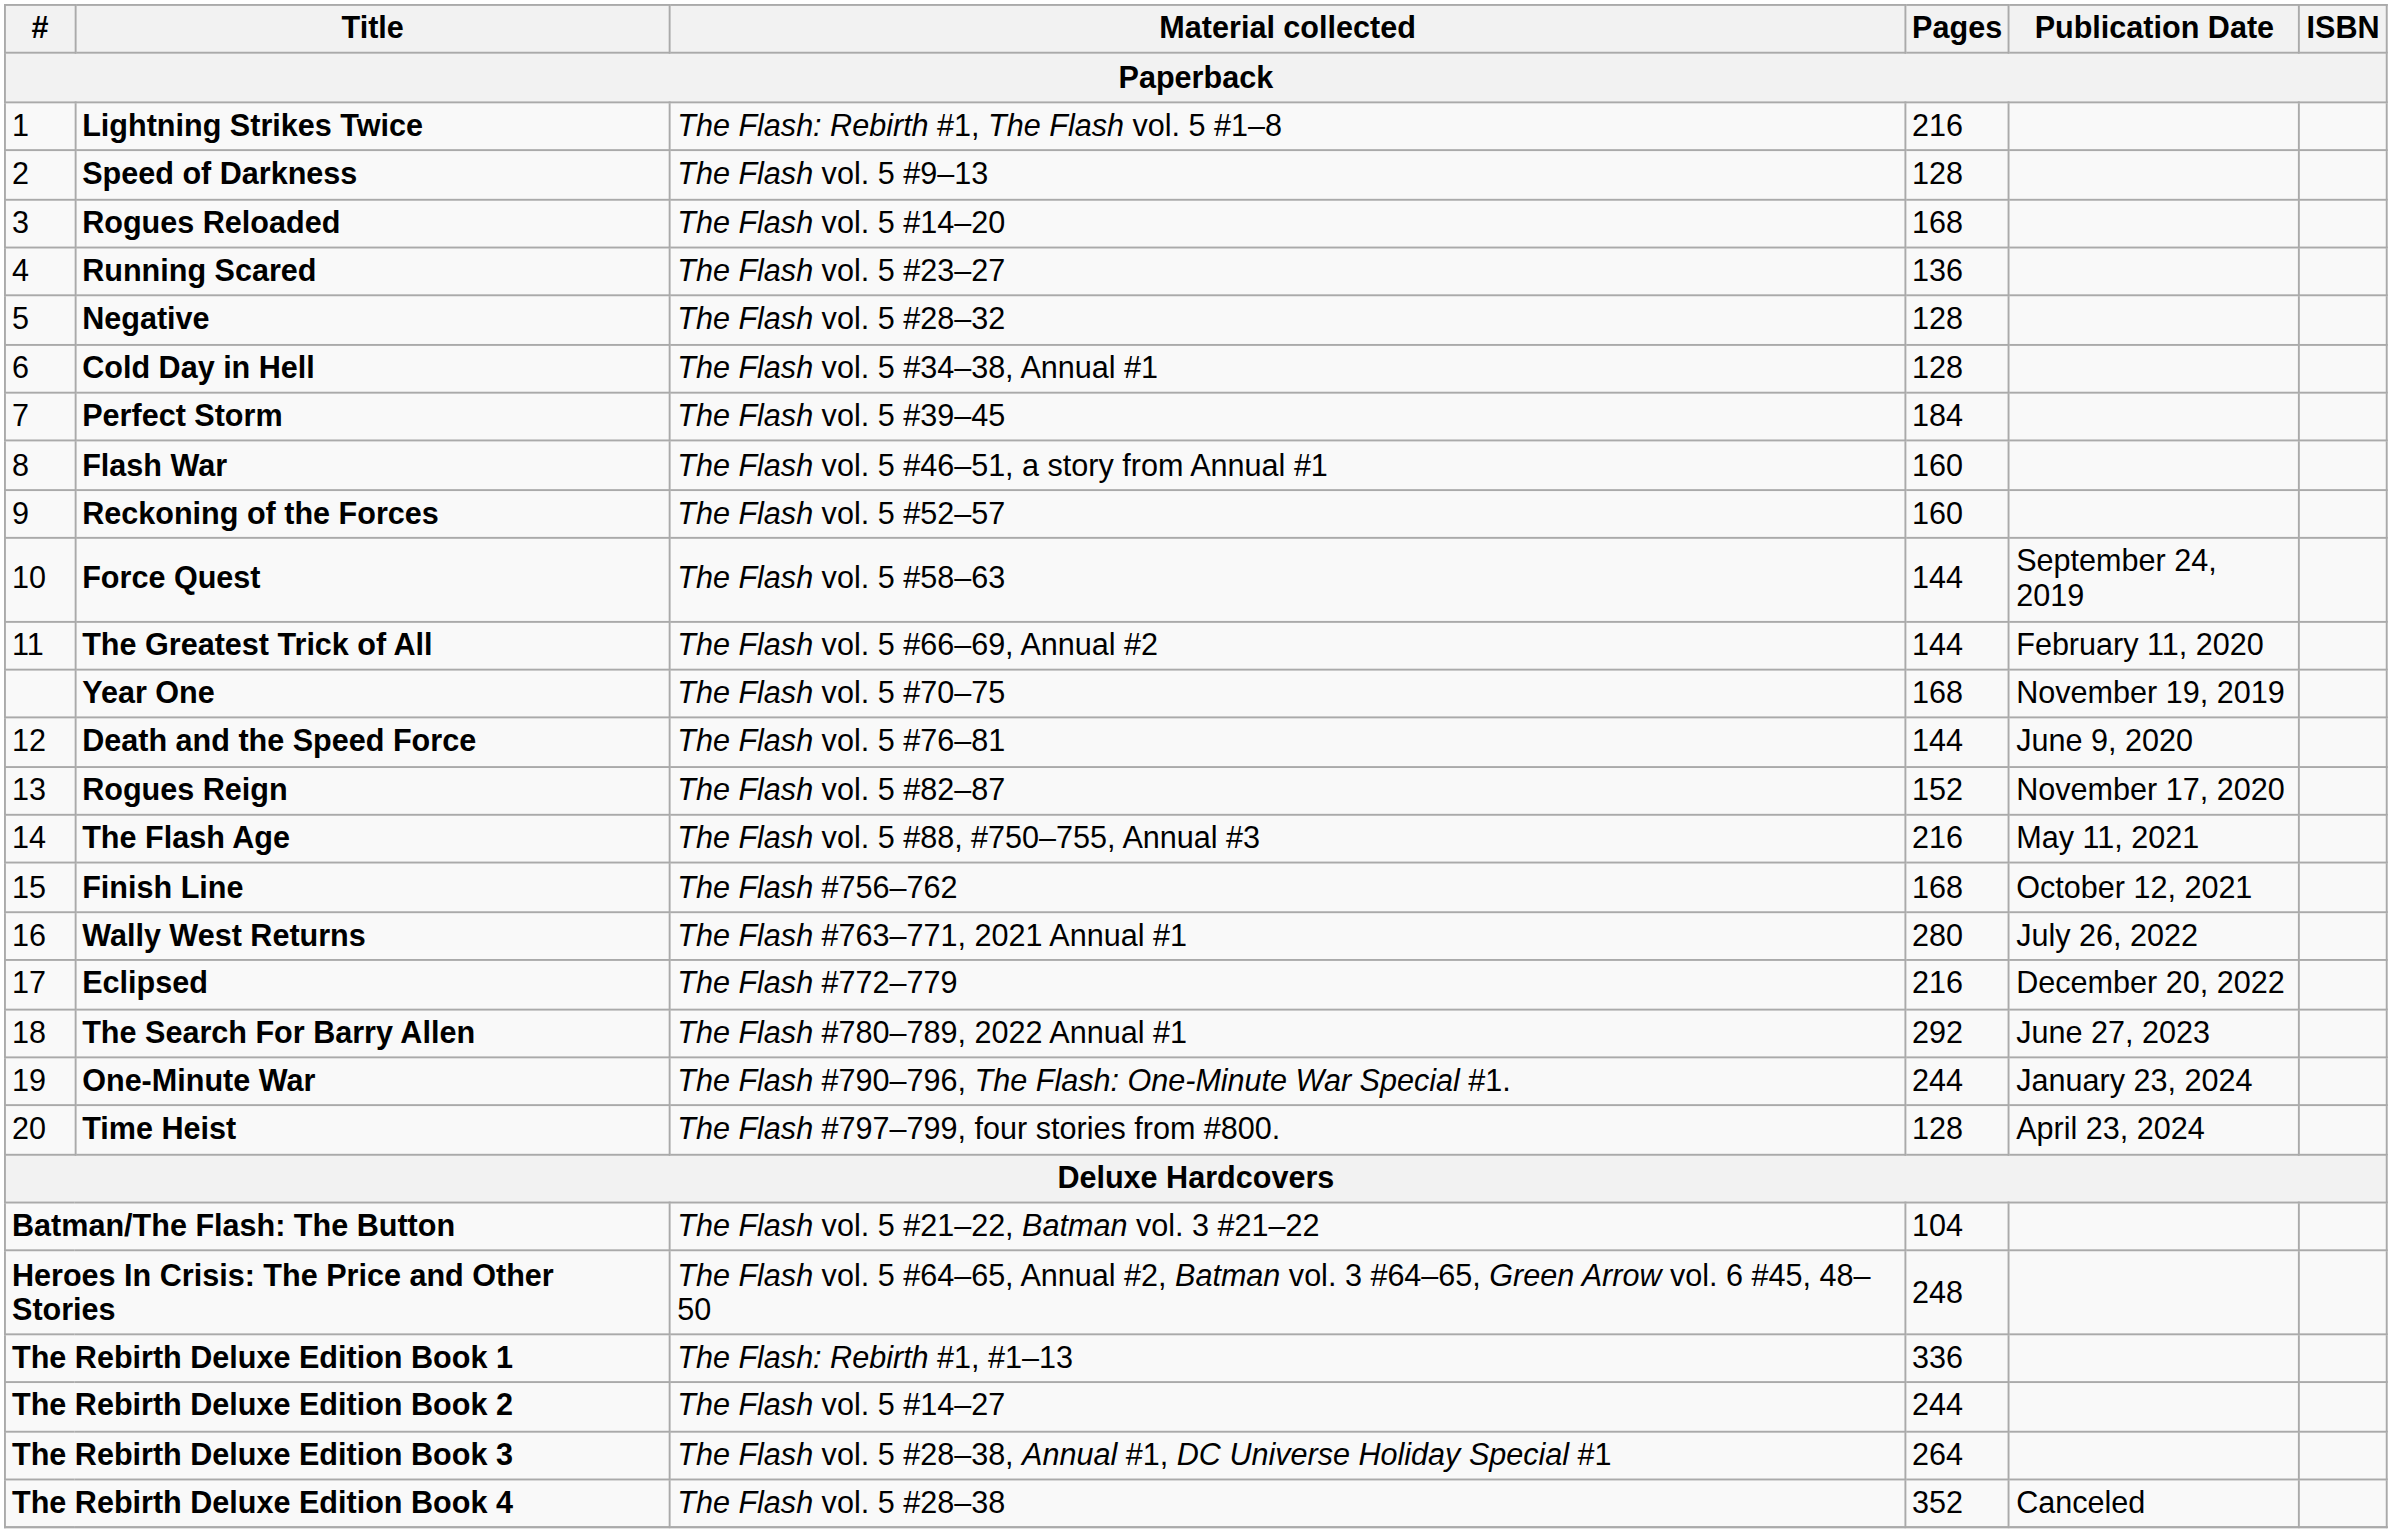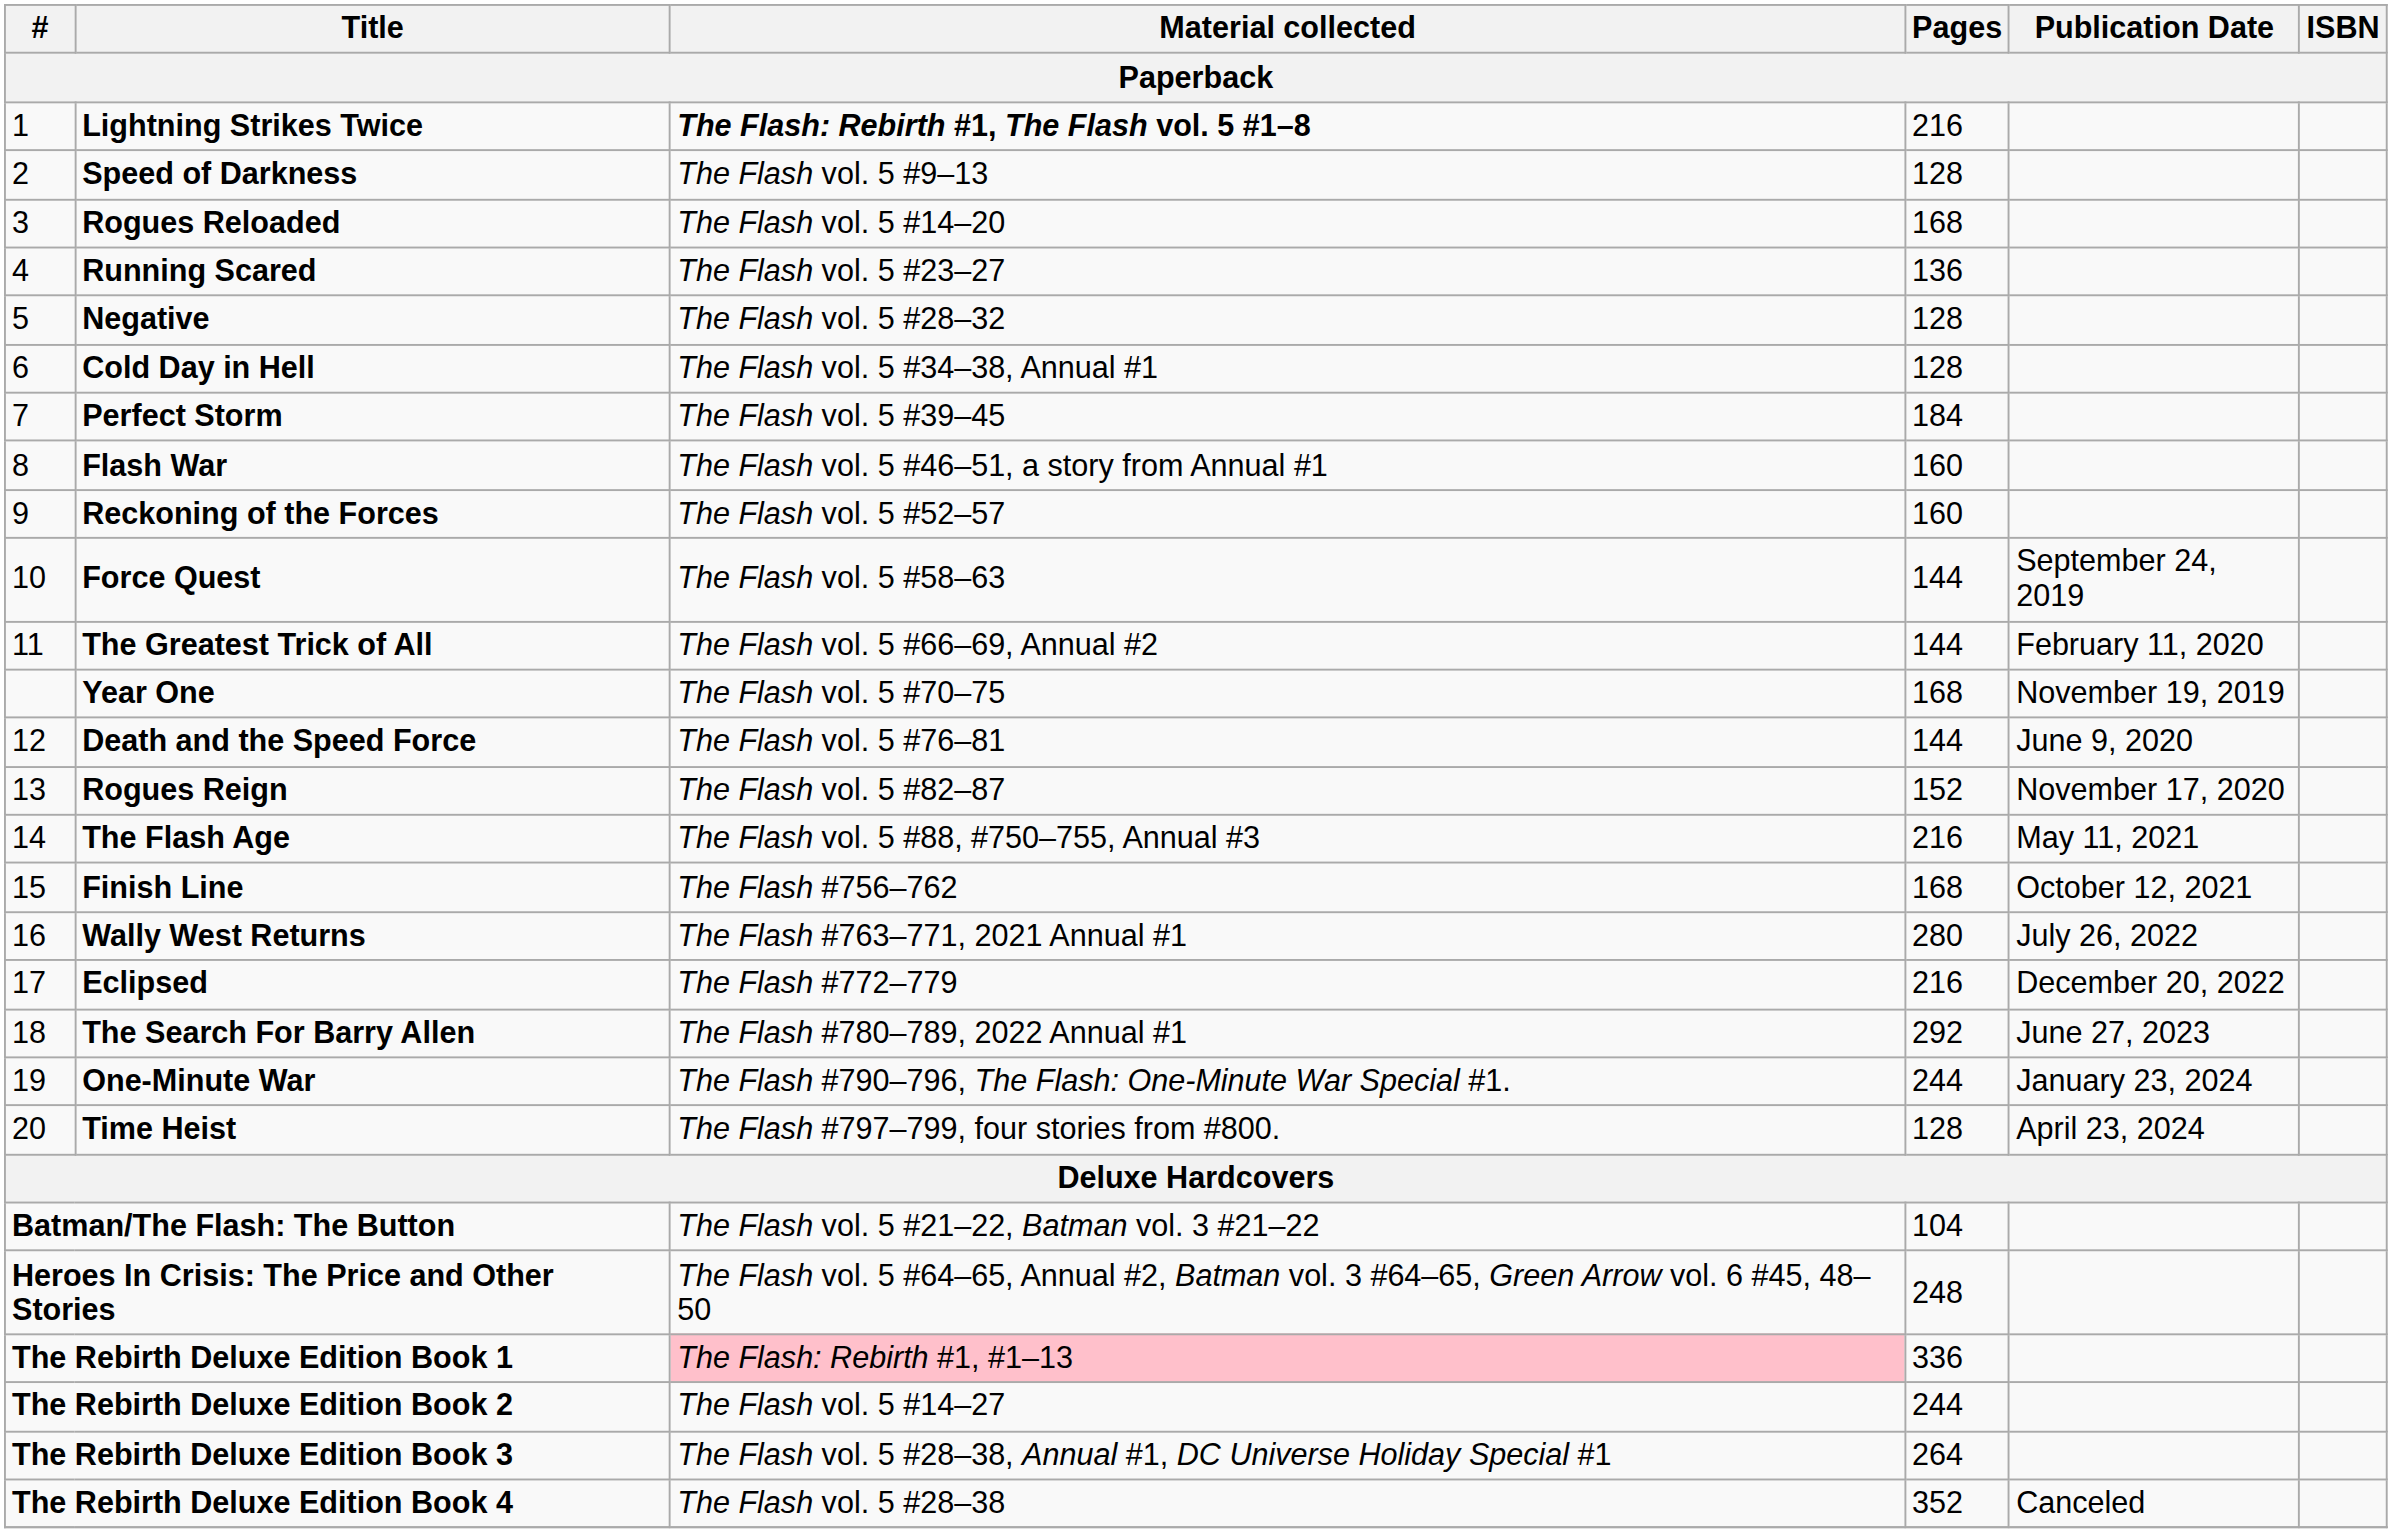(980, 125) normal -> (994, 125) bold
(875, 1357) no background -> (875, 1357) pink background
